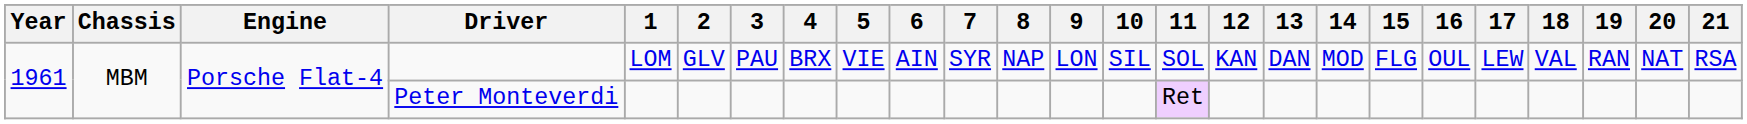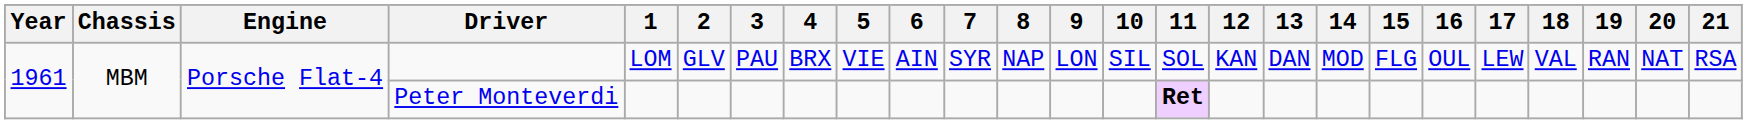(1183, 99) normal -> (1183, 99) bold
